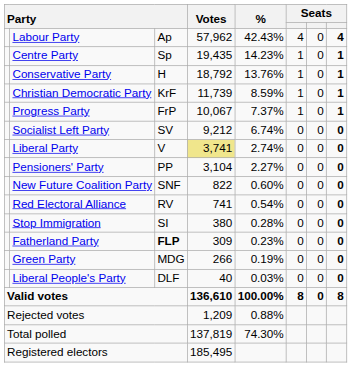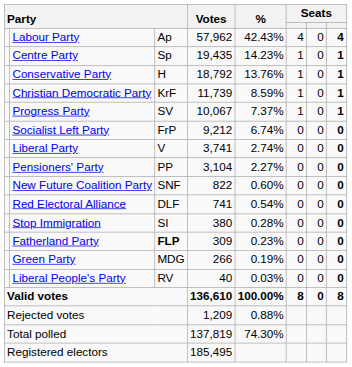(167, 111) FrP -> (165, 111) SV
(165, 130) SV -> (167, 130) FrP
(218, 148) khaki background -> (218, 148) no background
(165, 204) RV -> (168, 204) DLF
(168, 278) DLF -> (165, 278) RV
